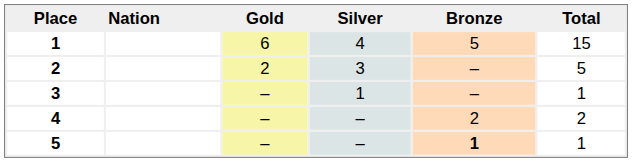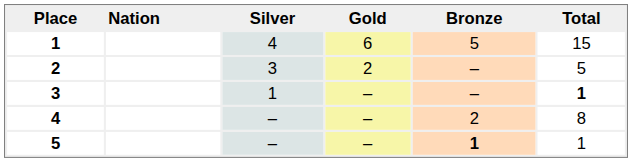columns swapped: (265, 18) <-> (360, 18)
(581, 93) normal -> (581, 93) bold
(581, 118) 2 -> (581, 118) 8
